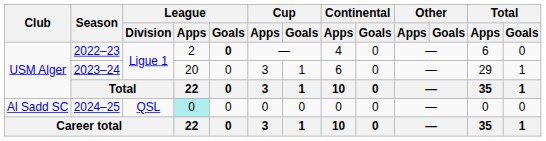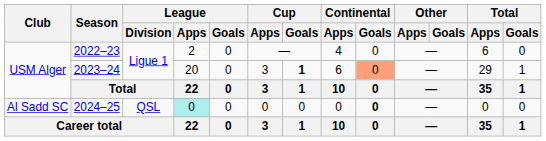(228, 51) bold -> (228, 51) normal
(302, 70) normal -> (302, 70) bold
(375, 70) no background -> (375, 70) lightsalmon background
(375, 107) normal -> (375, 107) bold
